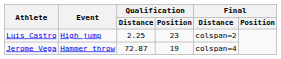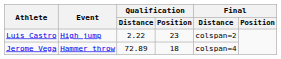(136, 35) 2.25 -> (136, 35) 2.22
(136, 48) 72.87 -> (136, 48) 72.89
(174, 48) 19 -> (174, 48) 18
